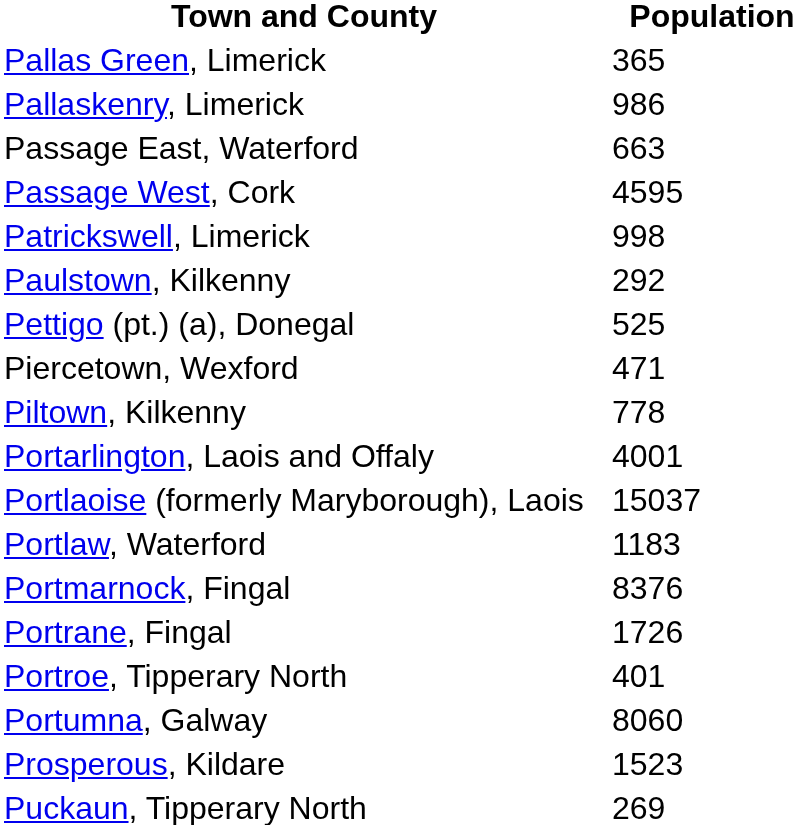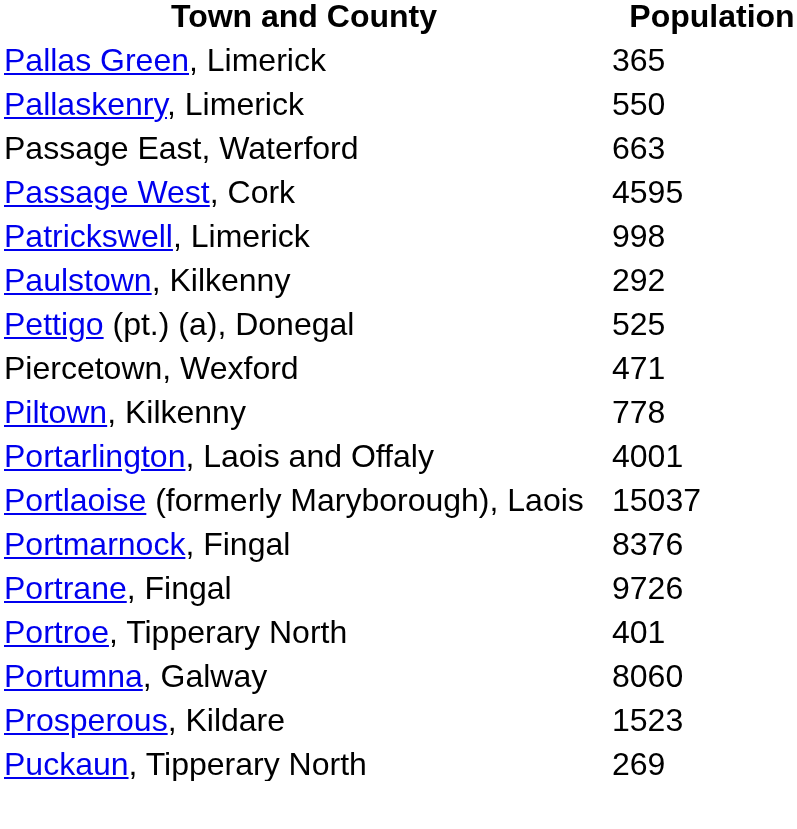(639, 104) 986 -> (639, 104) 550
- row: (135, 544)
(648, 632) 1726 -> (648, 588) 9726
